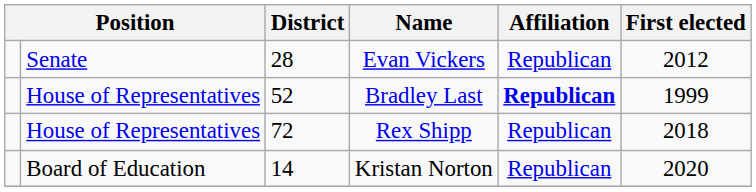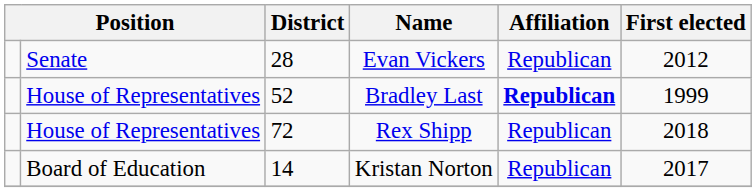(686, 167) 2020 -> (686, 167) 2017
